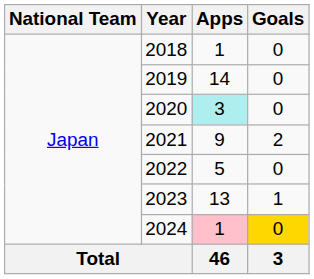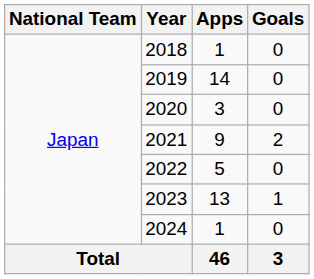(220, 109) paleturquoise background -> (220, 109) no background
(220, 229) pink background -> (220, 229) no background
(278, 229) gold background -> (278, 229) no background
